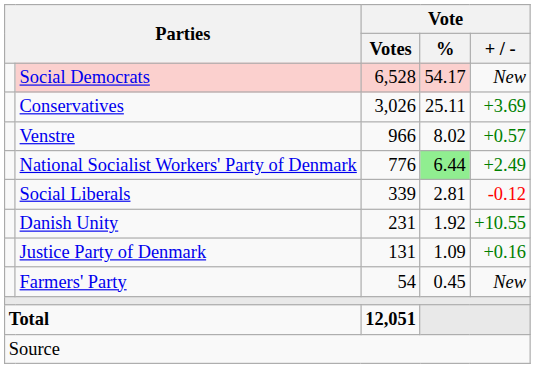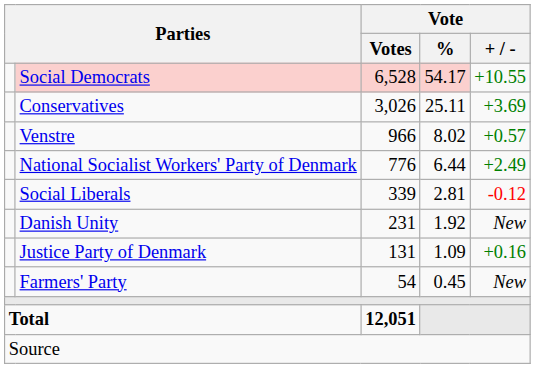(510, 77) New -> (500, 77) +10.55
(450, 164) lightgreen background -> (450, 164) no background
(500, 223) +10.55 -> (510, 223) New
